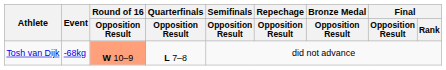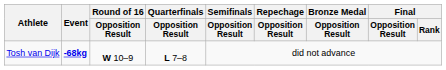(75, 53) normal -> (75, 53) bold
(118, 58) lightsalmon background -> (118, 58) no background
